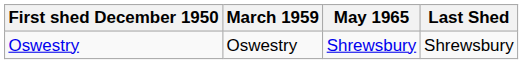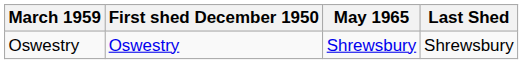columns swapped: (114, 17) <-> (273, 17)
